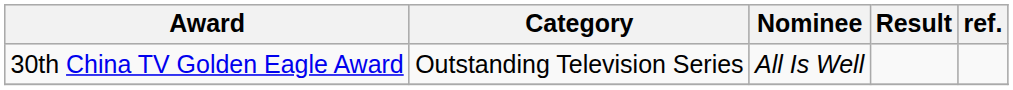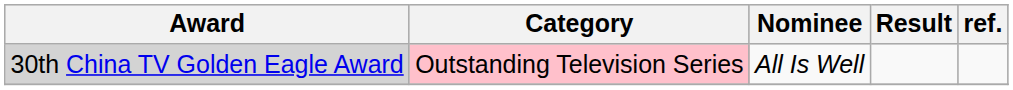(207, 63) no background -> (207, 63) lightgrey background
(579, 63) no background -> (579, 63) pink background
